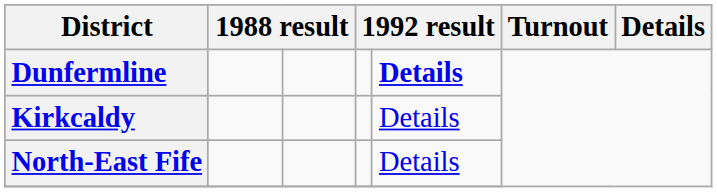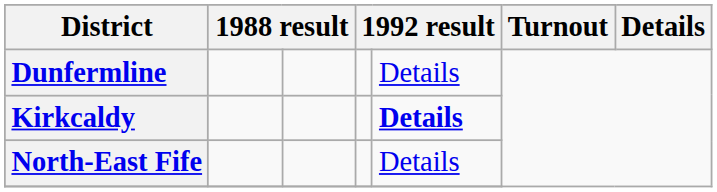(421, 72) bold -> (419, 72) normal
(419, 117) normal -> (421, 117) bold
